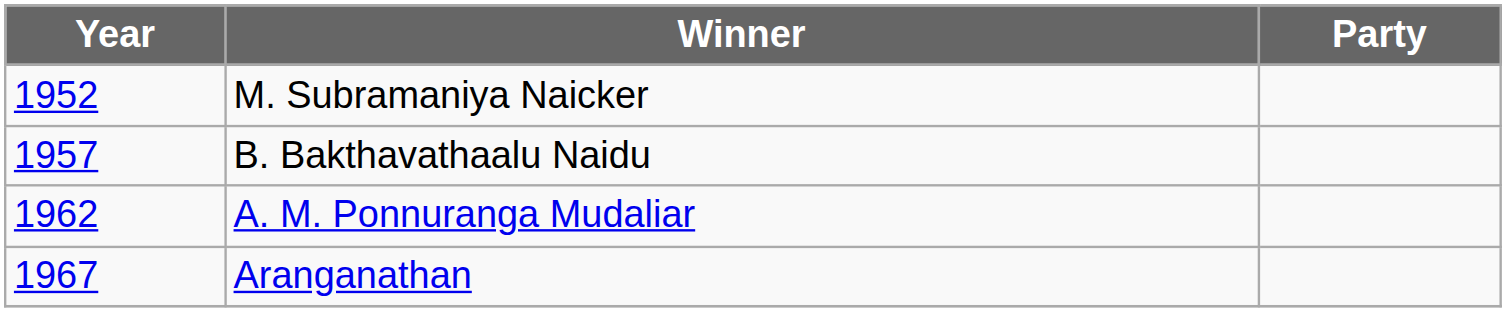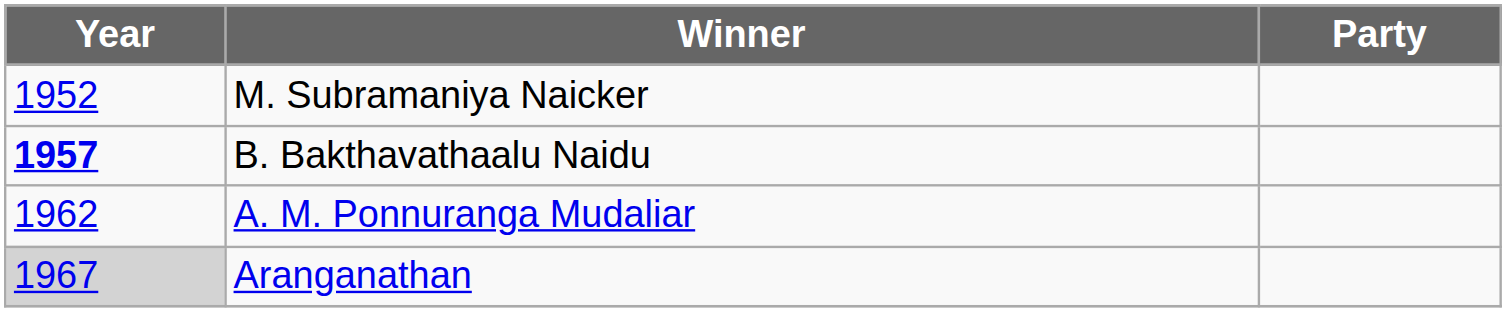(56, 154) normal -> (56, 154) bold
(56, 275) no background -> (56, 275) lightgrey background
